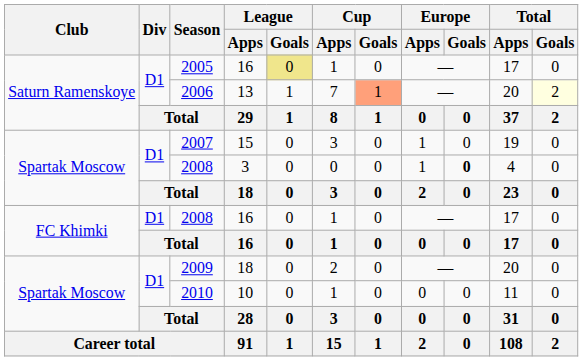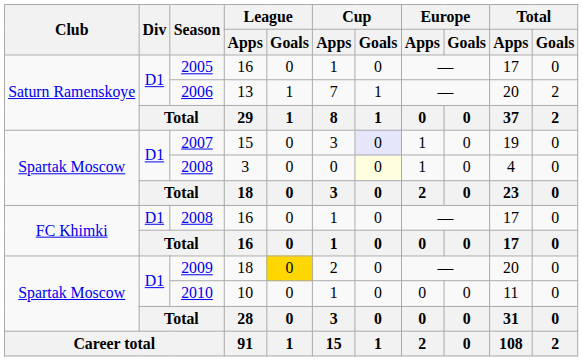(289, 67) khaki background -> (289, 67) no background
(378, 92) lightsalmon background -> (378, 92) no background
(555, 92) lightyellow background -> (555, 92) no background
(378, 142) no background -> (378, 142) lavender background
(378, 167) no background -> (378, 167) lightyellow background
(467, 167) bold -> (467, 167) normal
(289, 268) no background -> (289, 268) gold background
